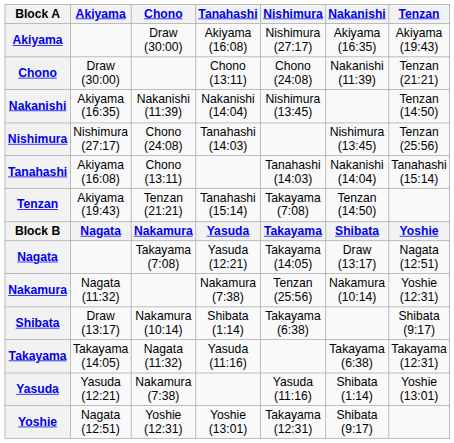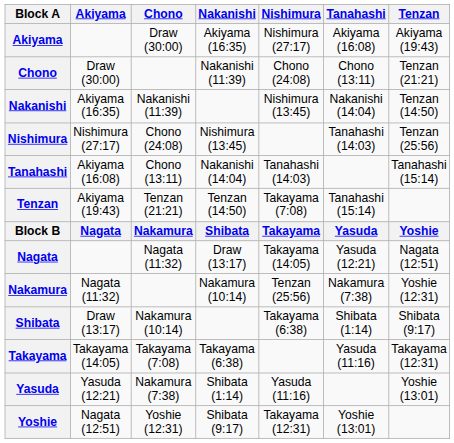columns swapped: (357, 14) <-> (228, 14)
(163, 257) Takayama (7:08) -> (163, 257) Nagata (11:32)
(163, 356) Nagata (11:32) -> (163, 356) Takayama (7:08)
